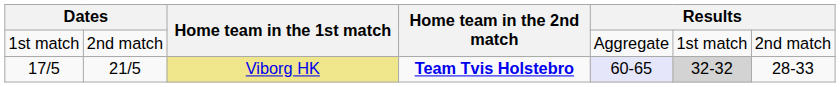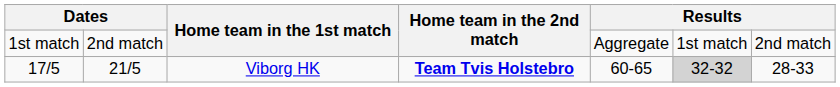(283, 69) khaki background -> (283, 69) no background
(631, 69) lavender background -> (631, 69) no background
